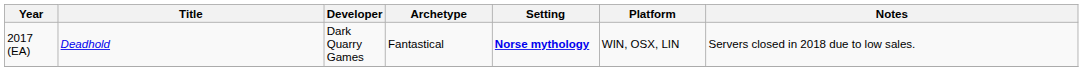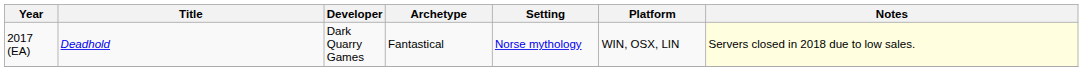(542, 44) bold -> (538, 44) normal
(812, 44) no background -> (812, 44) lightyellow background
